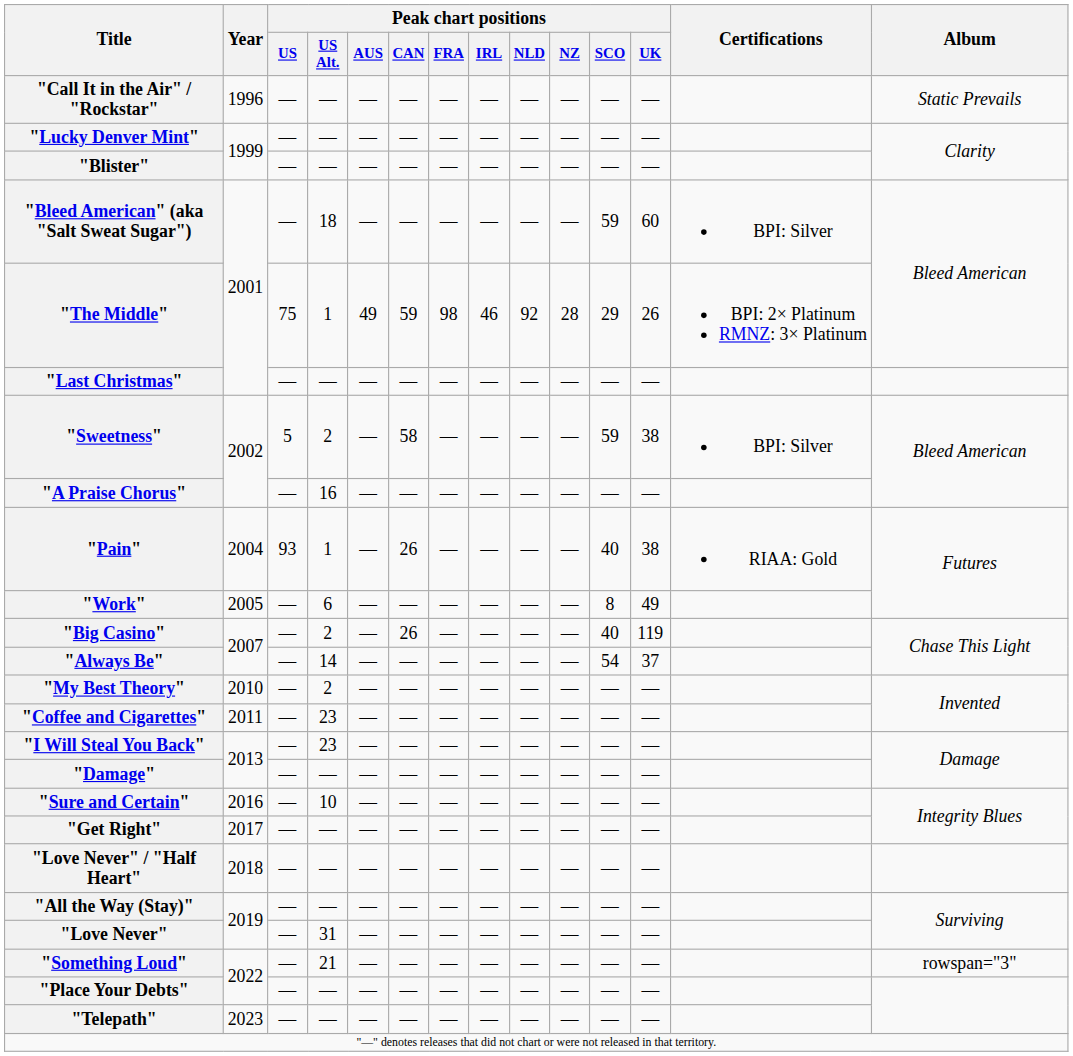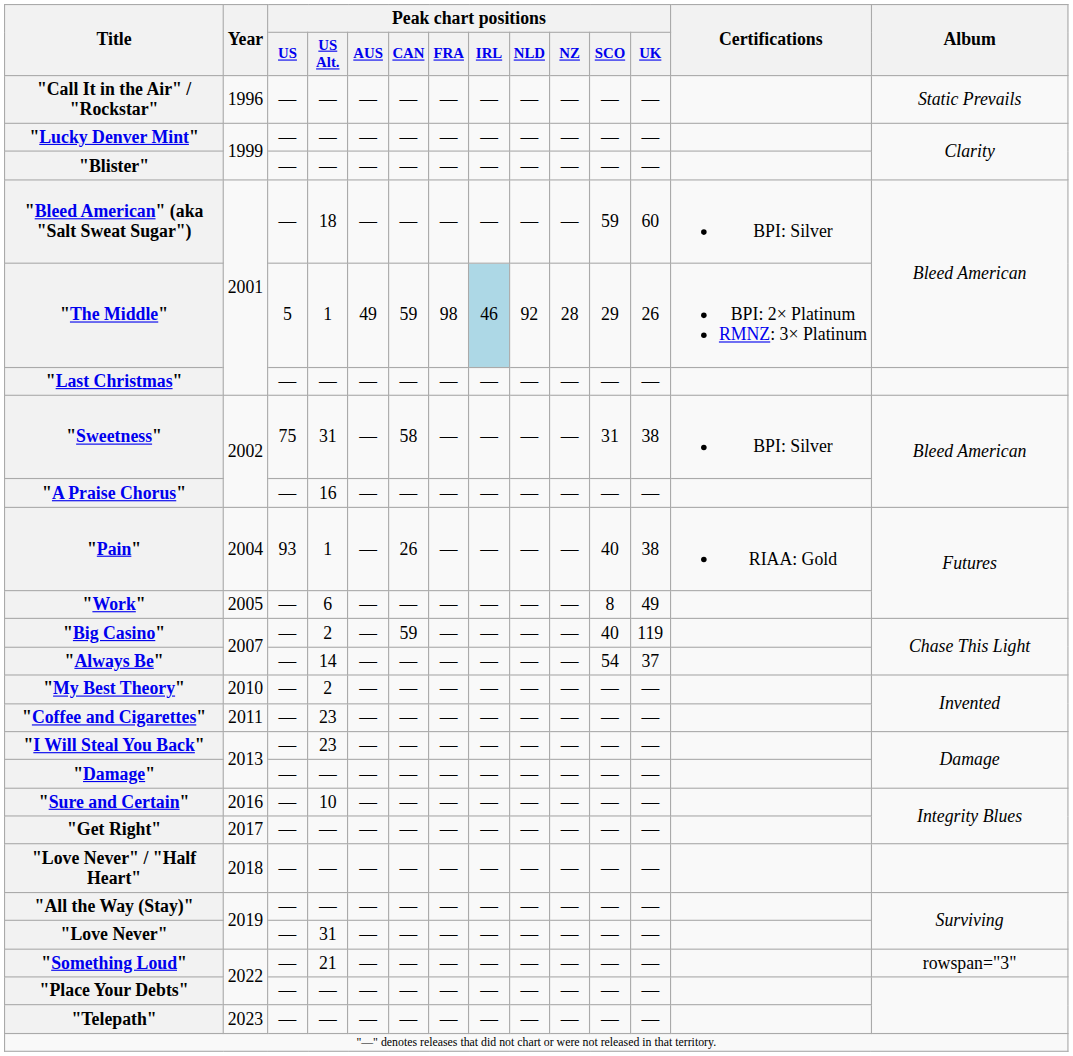(288, 315) 75 -> (288, 315) 5
(489, 315) no background -> (489, 315) lightblue background
(288, 436) 5 -> (288, 436) 75
(328, 436) 2 -> (328, 436) 31
(610, 436) 59 -> (610, 436) 31
(408, 632) 26 -> (408, 632) 59
